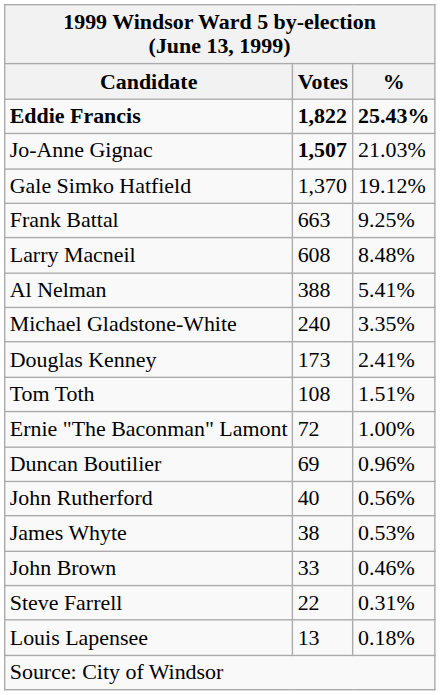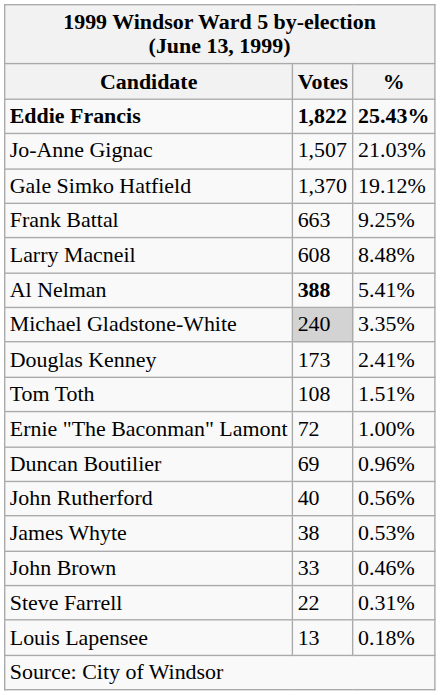(322, 150) bold -> (322, 150) normal
(314, 289) normal -> (314, 289) bold
(314, 324) no background -> (314, 324) lightgrey background
